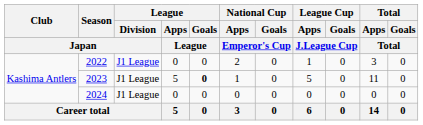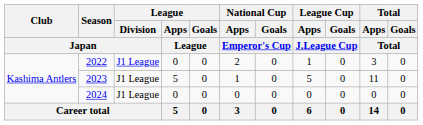(204, 78) bold -> (204, 78) normal
